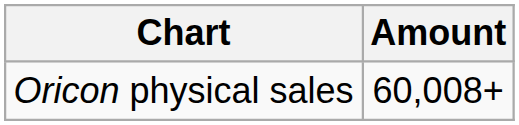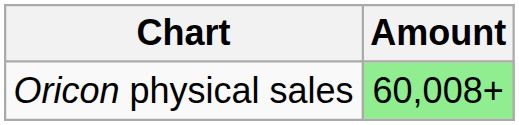(438, 90) no background -> (438, 90) lightgreen background
